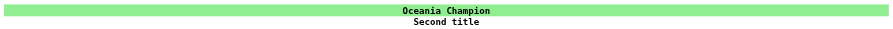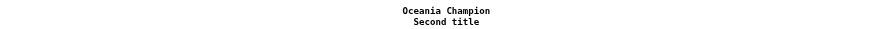(446, 10) lightgreen background -> (446, 10) no background
